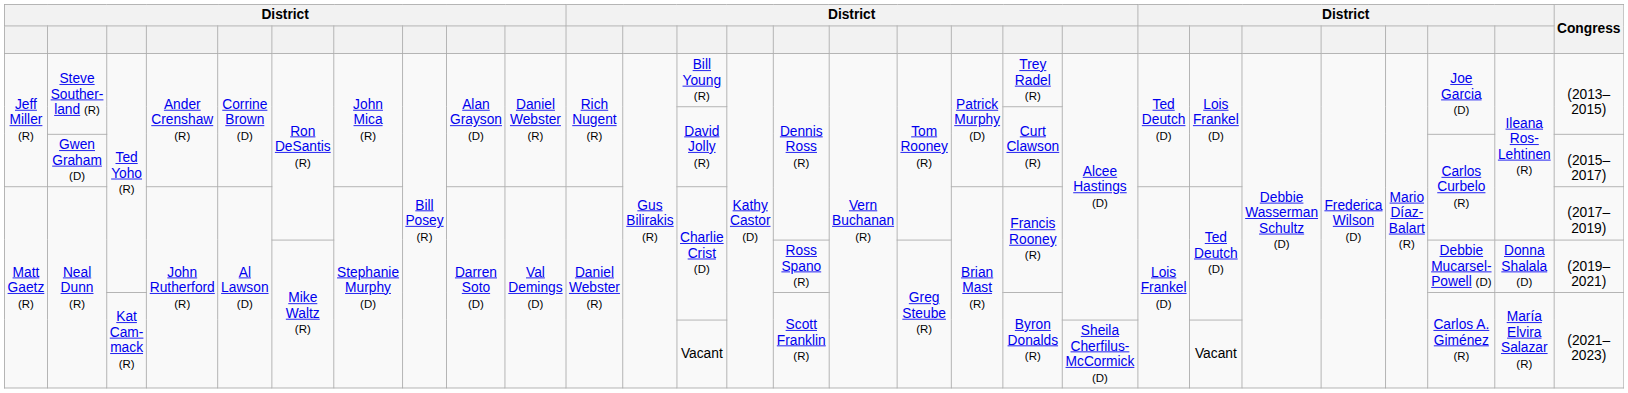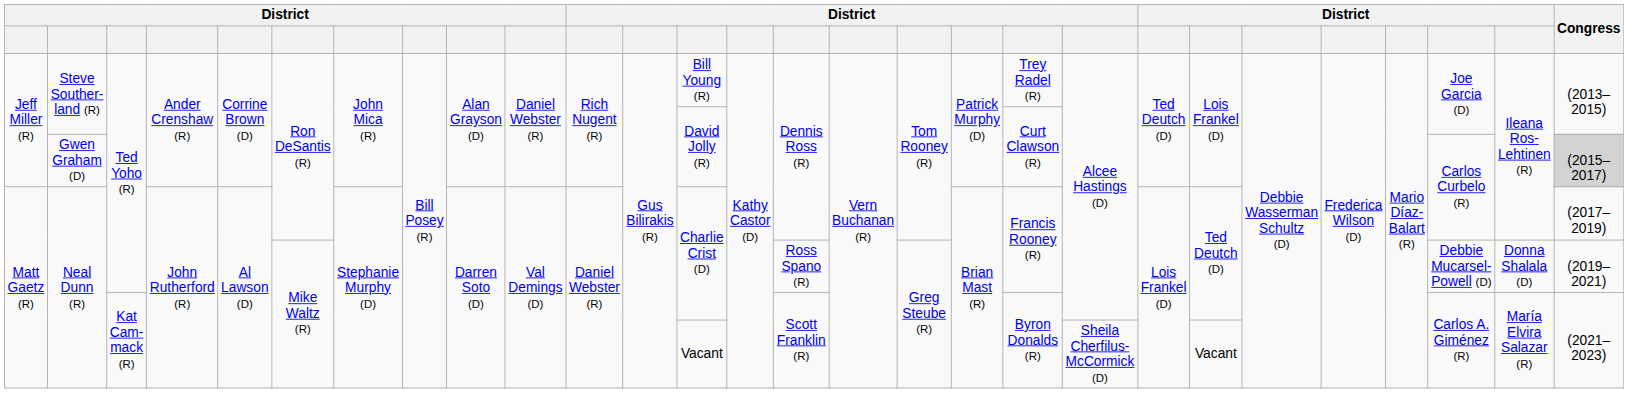(1589, 168) no background -> (1589, 168) lightgrey background
